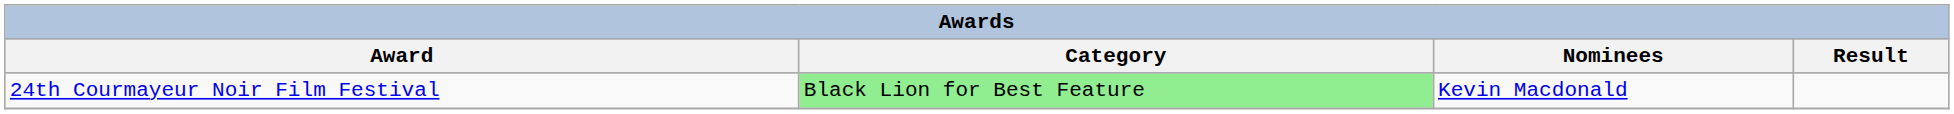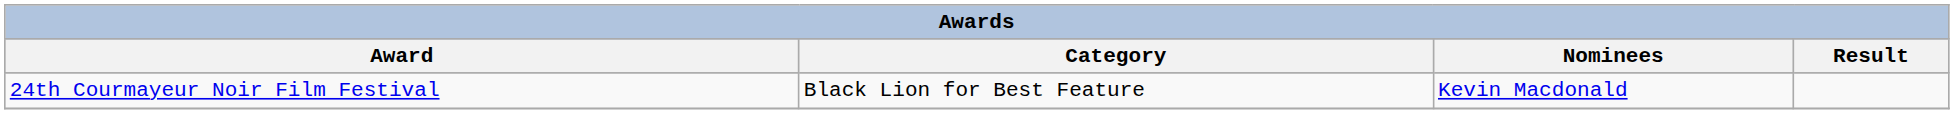(974, 91) lightgreen background -> (974, 91) no background
